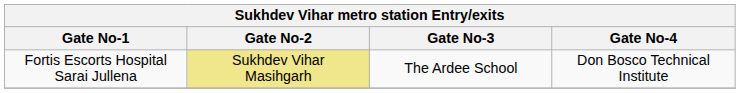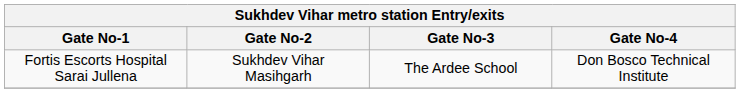(278, 68) khaki background -> (278, 68) no background
